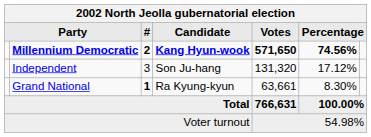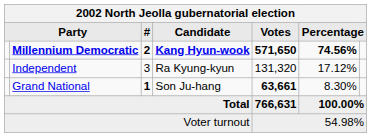(188, 68) Son Ju-hang -> (195, 68) Ra Kyung-kyun
(195, 86) Ra Kyung-kyun -> (188, 86) Son Ju-hang
(279, 86) normal -> (279, 86) bold
